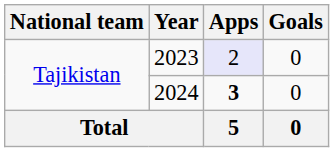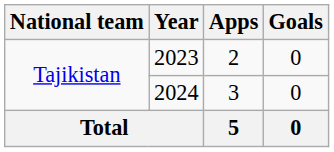(234, 57) lavender background -> (234, 57) no background
(234, 92) bold -> (234, 92) normal
